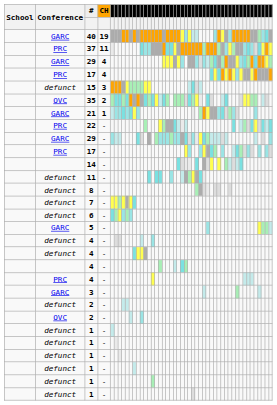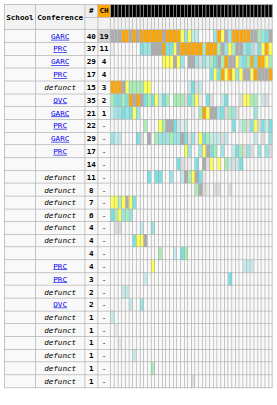(104, 36) no background -> (104, 36) lightgrey background
- row: (60, 228)
- row: (60, 291)
+ row: (60, 279)
